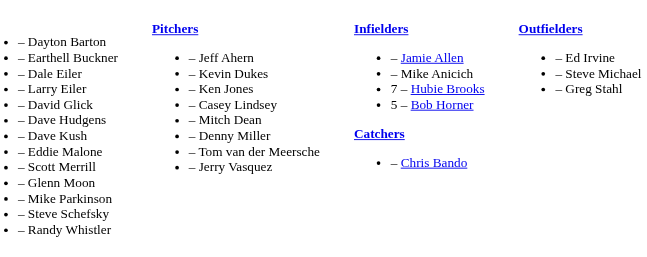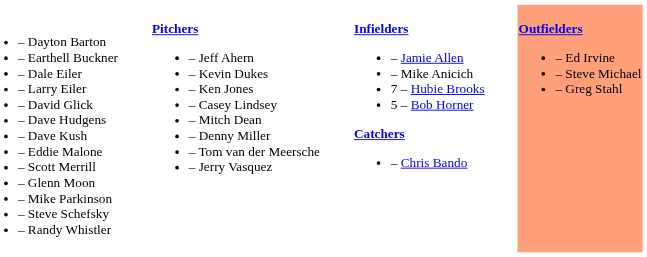(580, 59) no background -> (580, 59) lightsalmon background
